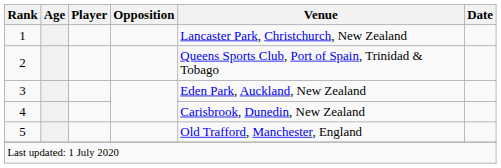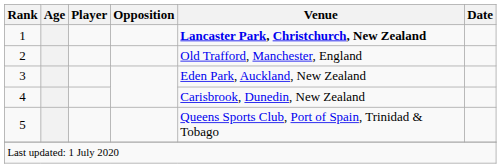(294, 35) normal -> (303, 35) bold
(302, 63) Queens Sports Club, Port of Spain, Trinidad & Tobago -> (271, 55) Old Trafford, Manchester, England
(271, 132) Old Trafford, Manchester, England -> (302, 124) Queens Sports Club, Port of Spain, Trinidad & Tobago
